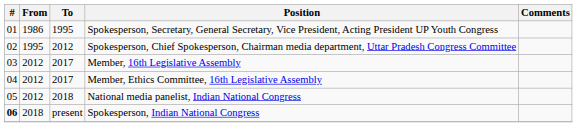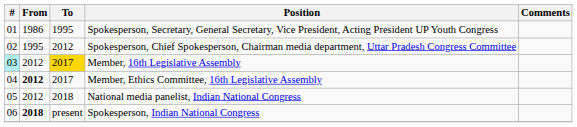(12, 63) no background -> (12, 63) paleturquoise background
(63, 63) no background -> (63, 63) gold background
(33, 79) normal -> (33, 79) bold
(12, 113) bold -> (12, 113) normal
(33, 113) normal -> (33, 113) bold
